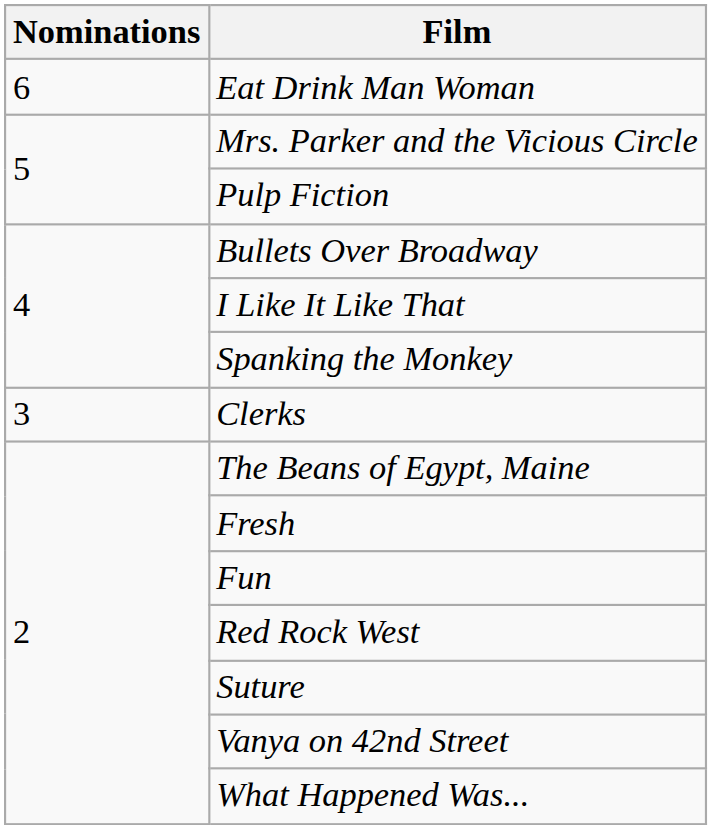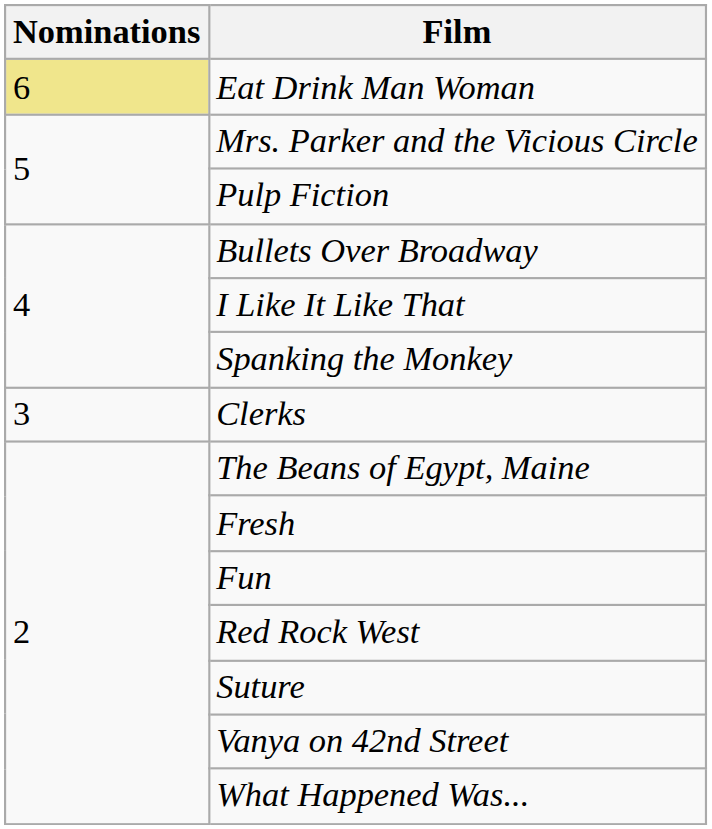(22, 86) no background -> (22, 86) khaki background
